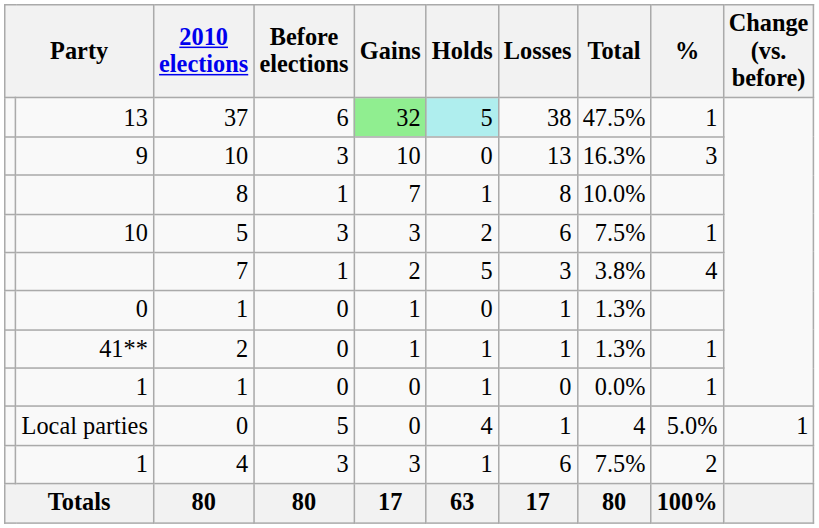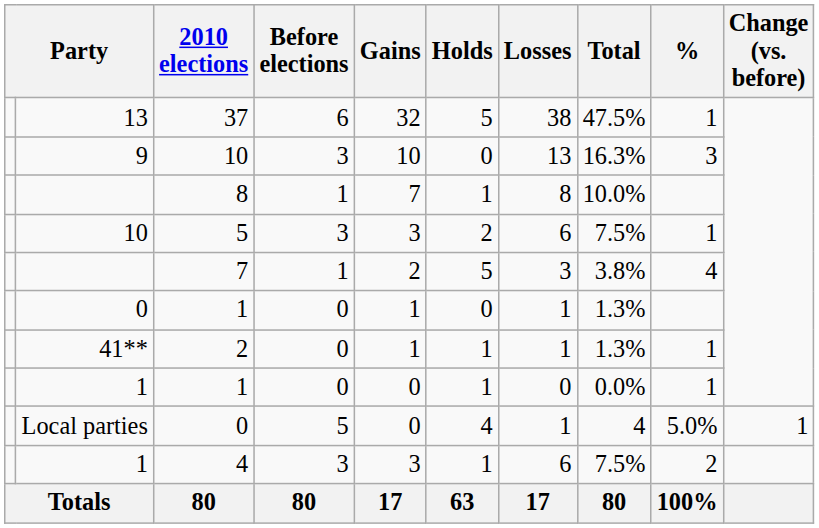(408, 117) lightgreen background -> (408, 117) no background
(487, 117) paleturquoise background -> (487, 117) no background
